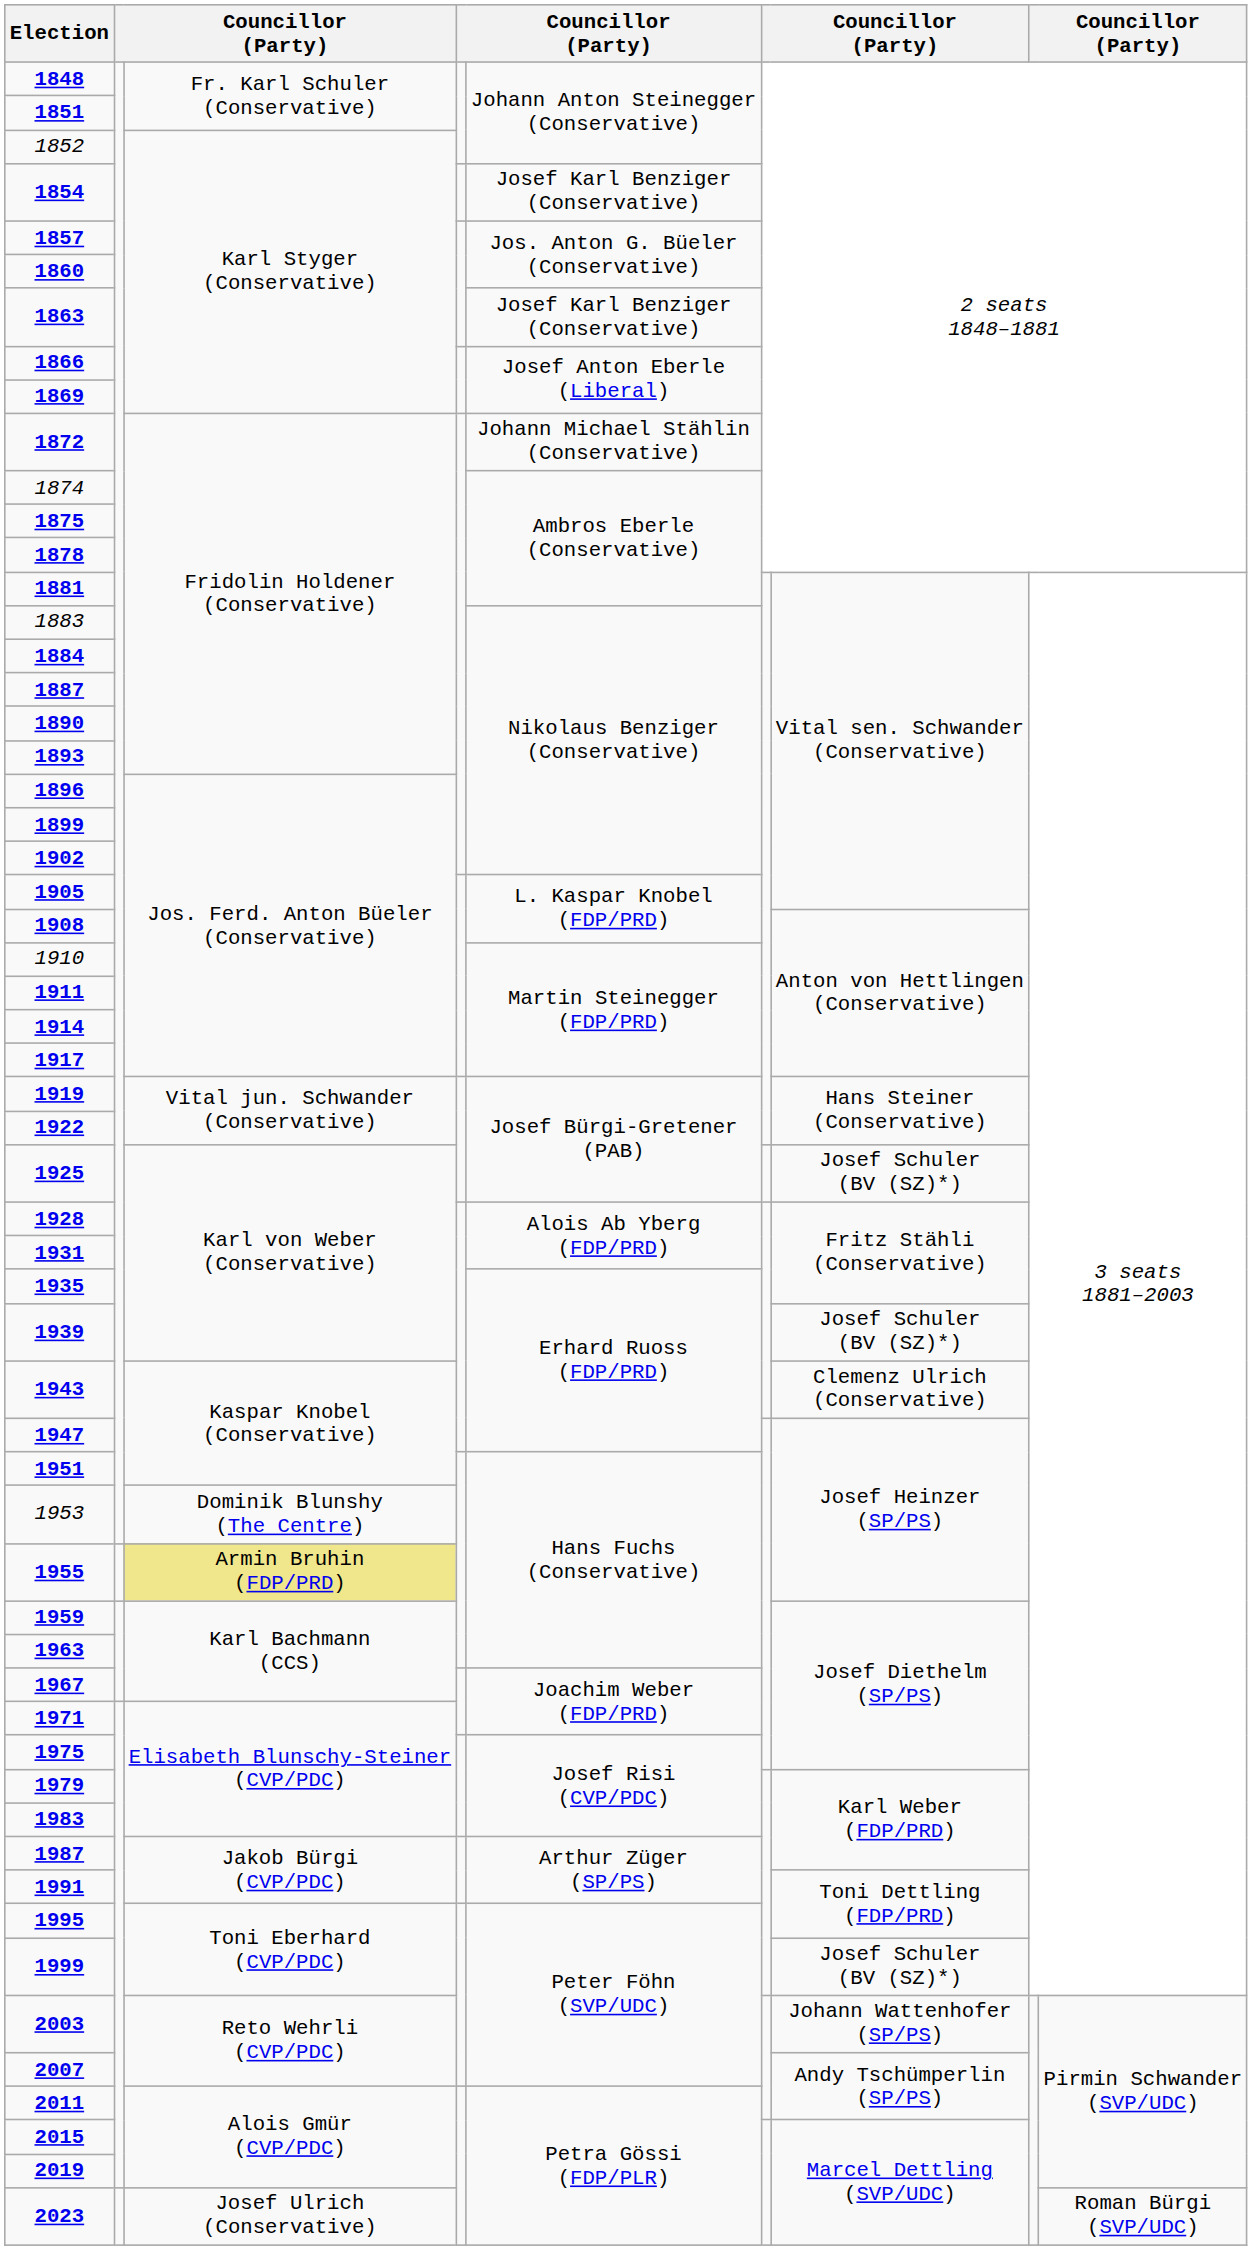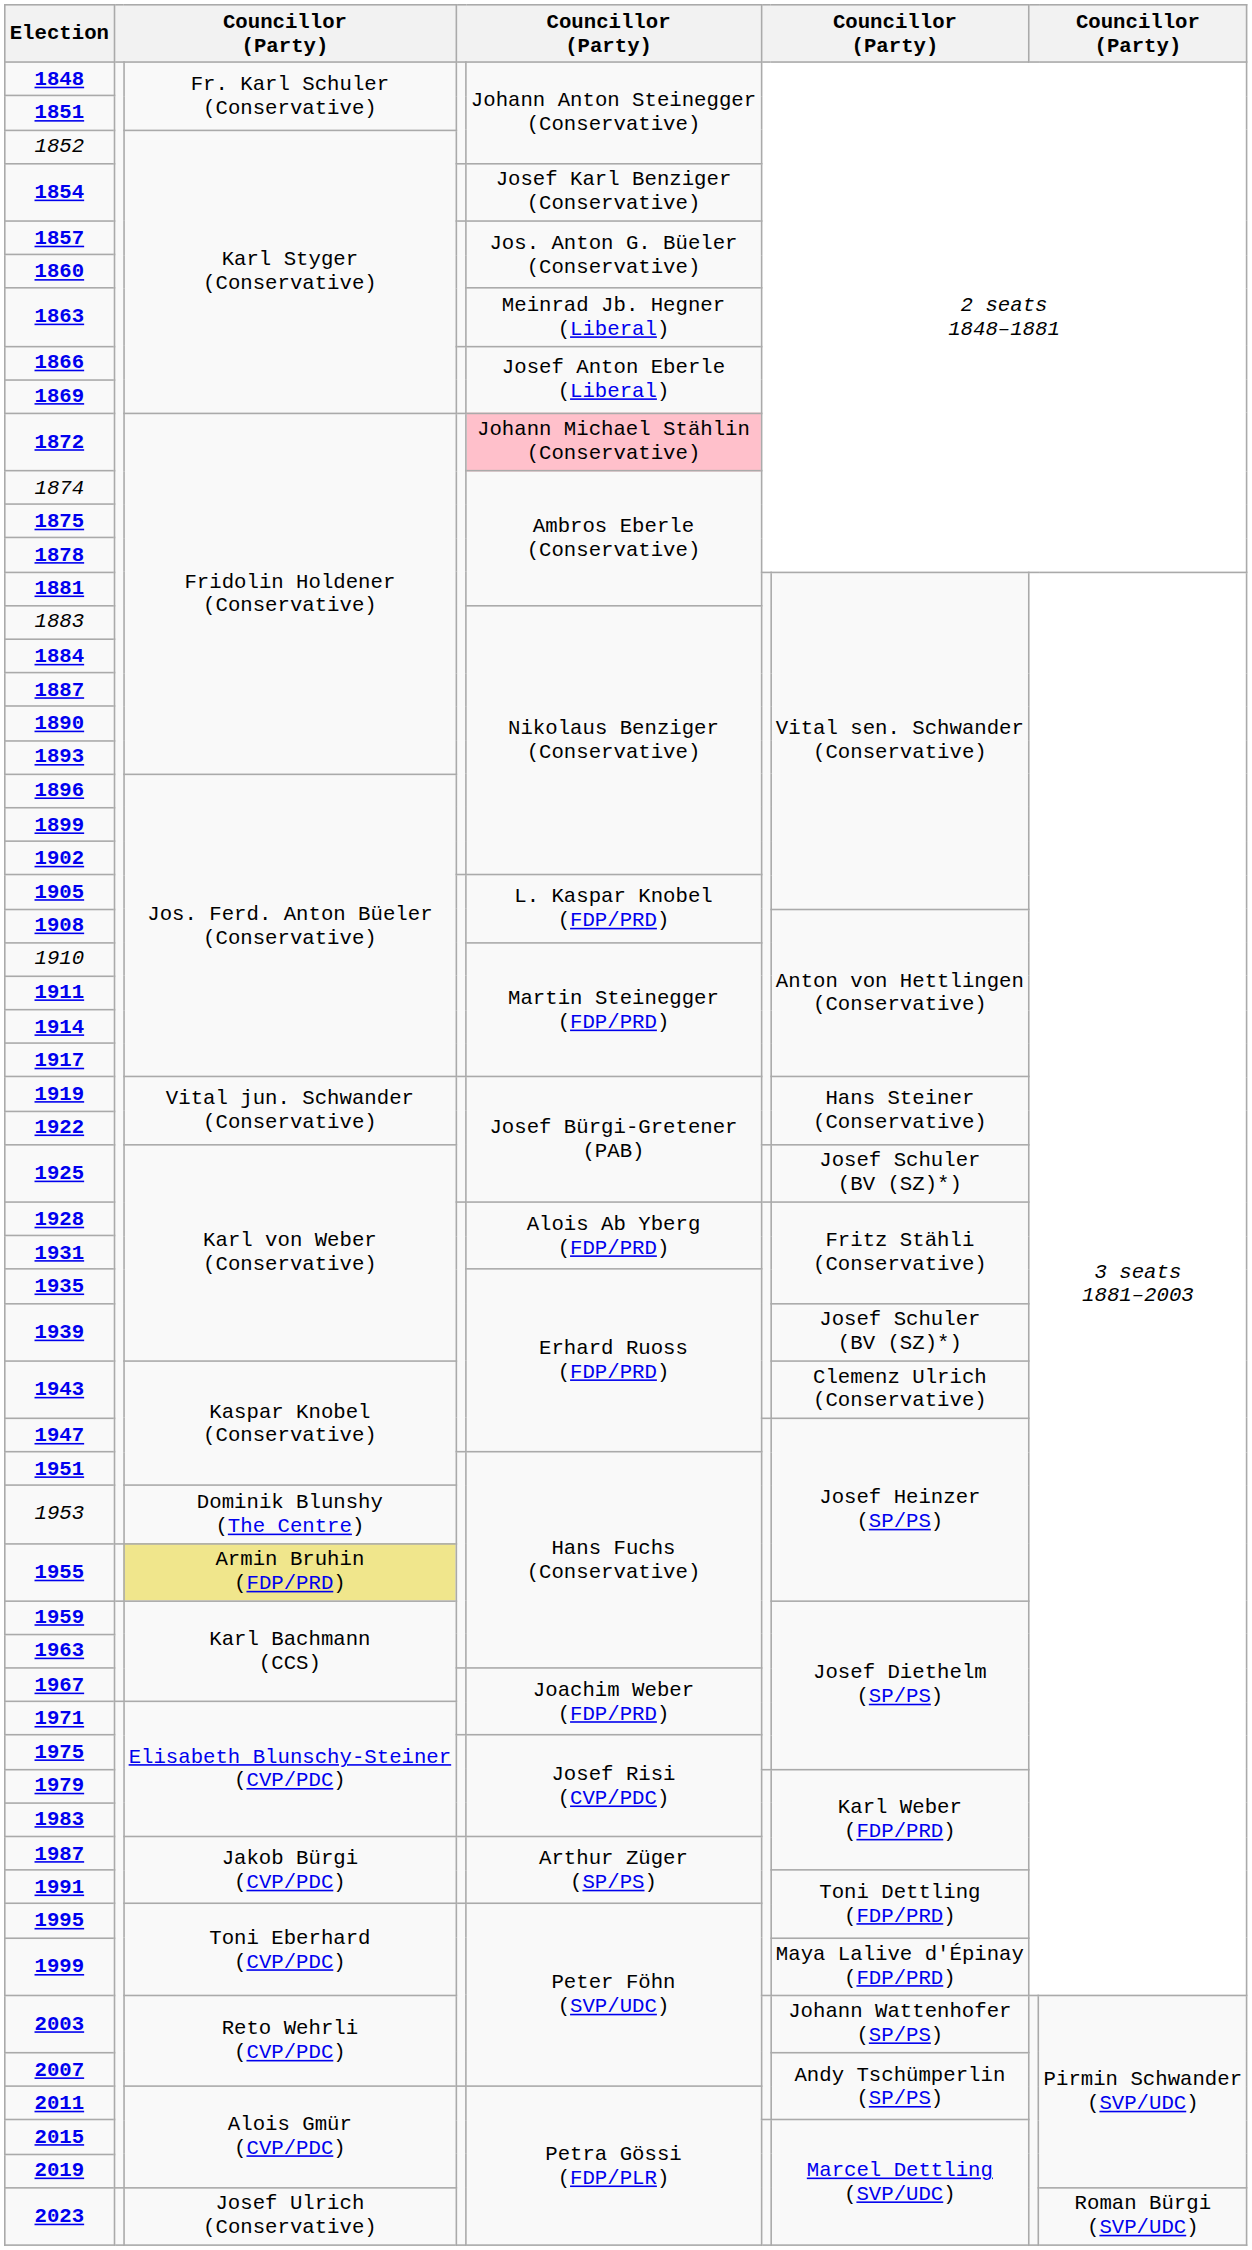(613, 317) Josef Karl Benziger (Conservative) -> (613, 317) Meinrad Jb. Hegner (Liberal)
(613, 442) no background -> (613, 442) pink background
(900, 1966) Josef Schuler (BV (SZ)*) -> (900, 1966) Maya Lalive d'Épinay (FDP/PRD)
